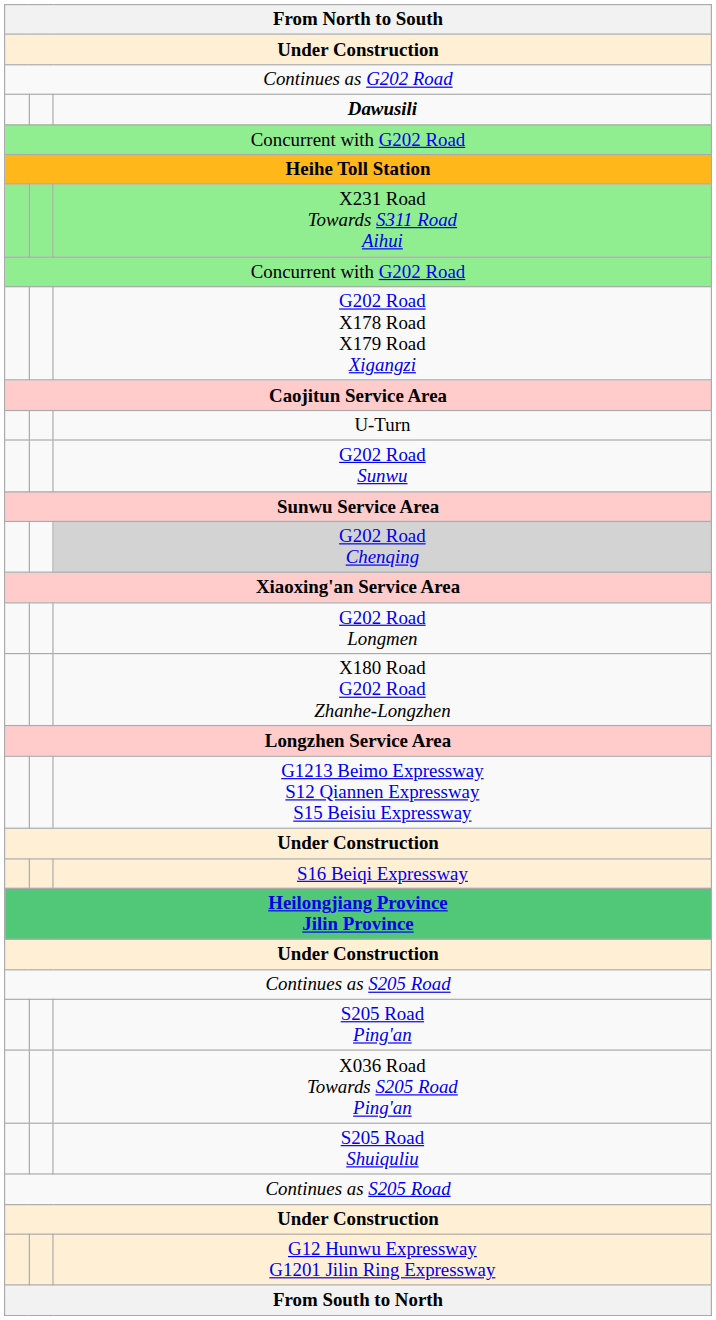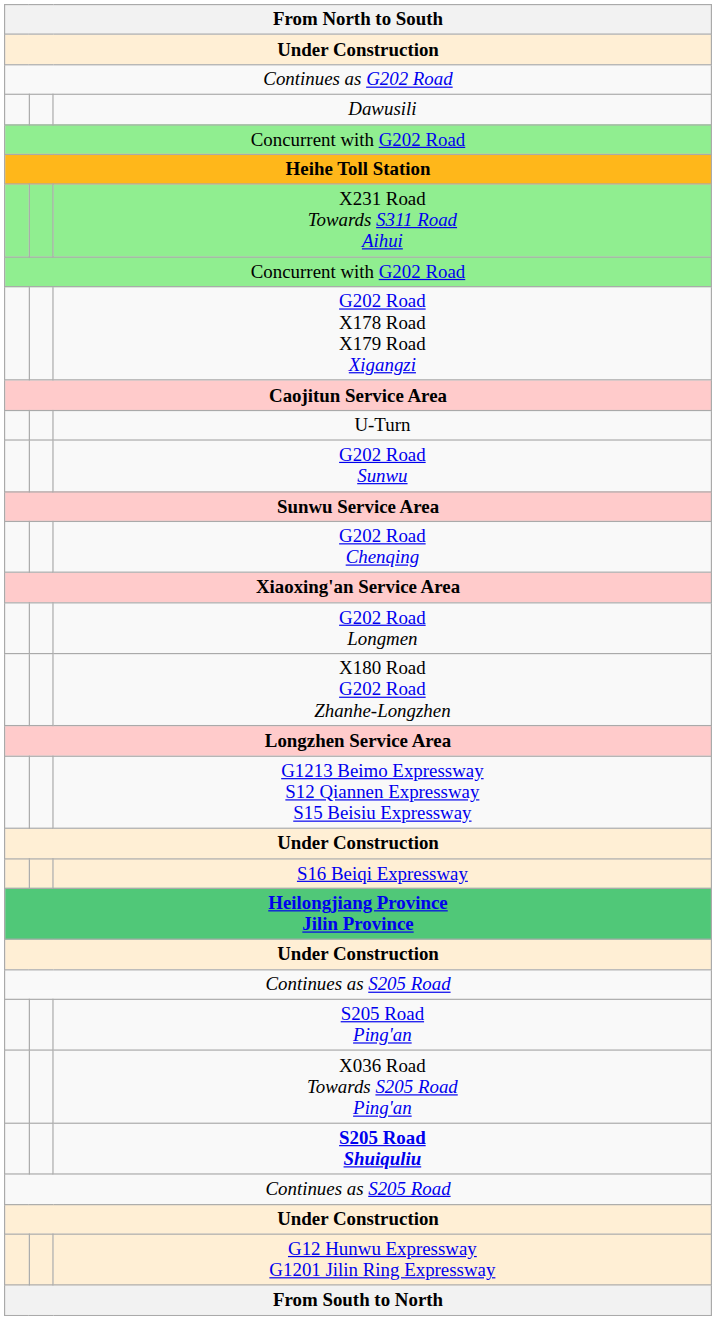(382, 109) bold -> (382, 109) normal
(382, 546) lightgrey background -> (382, 546) no background
(382, 1148) normal -> (382, 1148) bold
